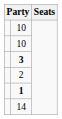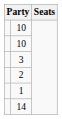(21, 59) bold -> (21, 59) normal
(21, 91) bold -> (21, 91) normal
